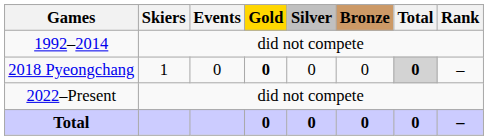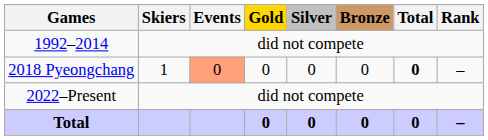(217, 69) no background -> (217, 69) lightsalmon background
(266, 69) bold -> (266, 69) normal
(415, 69) lightgrey background -> (415, 69) no background
